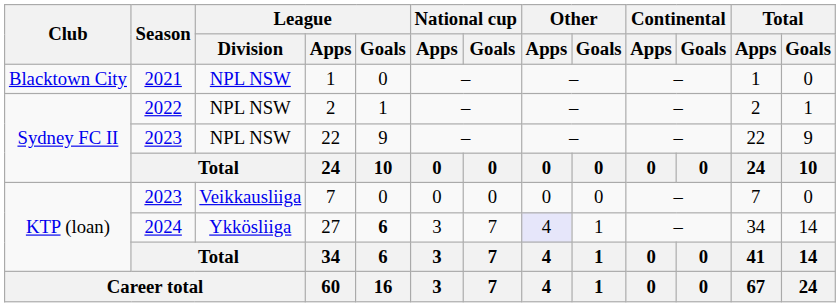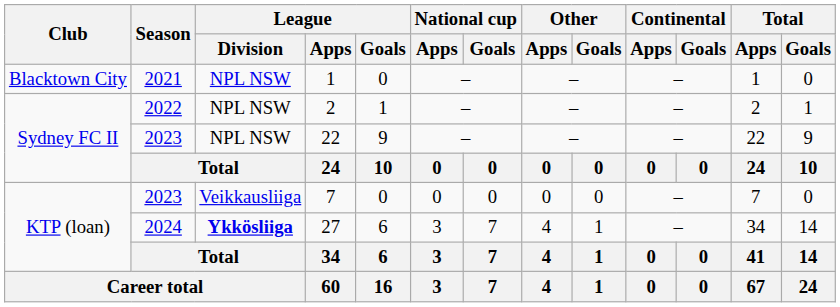(250, 227) normal -> (250, 227) bold
(383, 227) bold -> (383, 227) normal
(546, 227) lavender background -> (546, 227) no background
